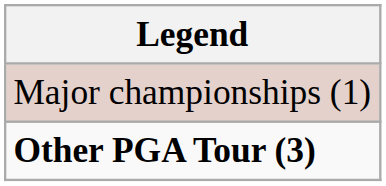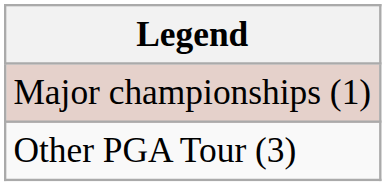(165, 150) bold -> (155, 150) normal
